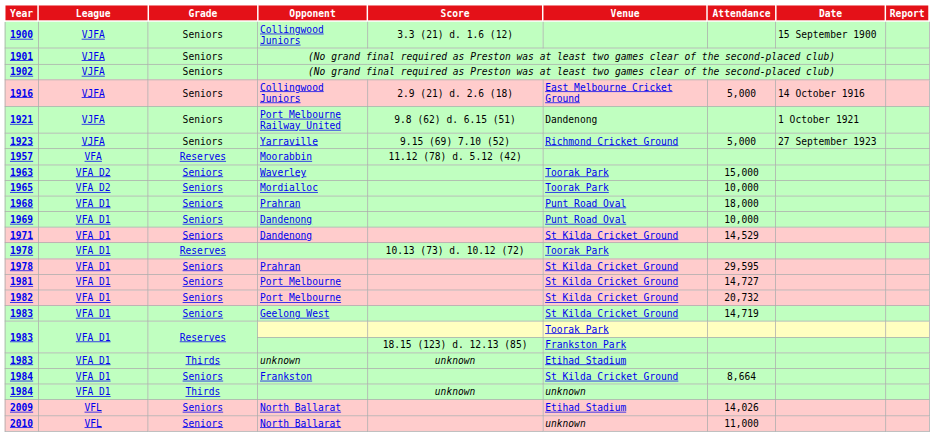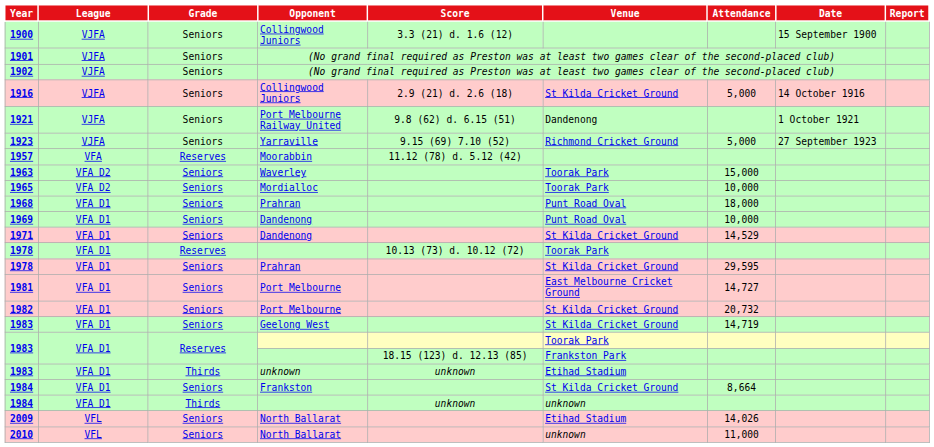(609, 93) East Melbourne Cricket Ground -> (612, 93) St Kilda Cricket Ground
(612, 282) St Kilda Cricket Ground -> (609, 288) East Melbourne Cricket Ground
